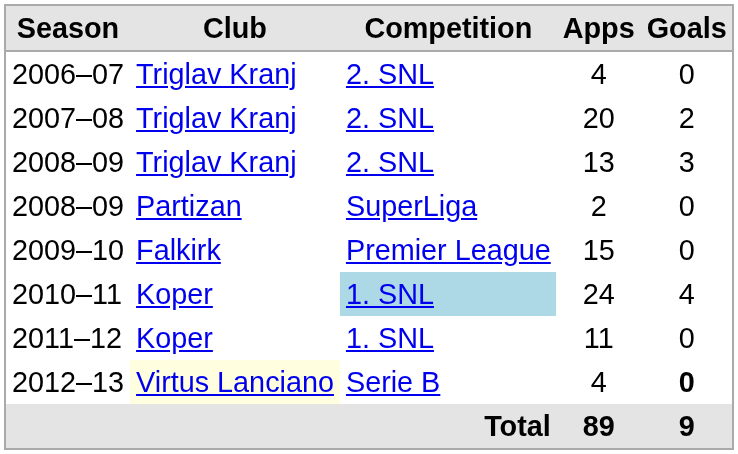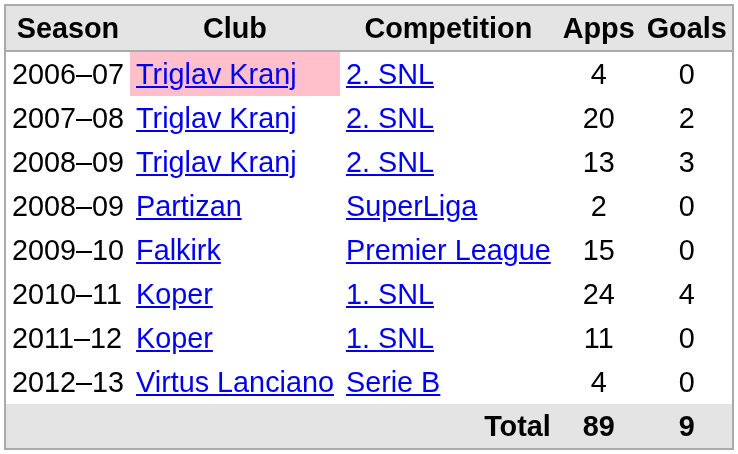(216, 74) no background -> (216, 74) pink background
(390, 294) lightblue background -> (390, 294) no background
(235, 382) lightyellow background -> (235, 382) no background
(687, 382) bold -> (687, 382) normal
